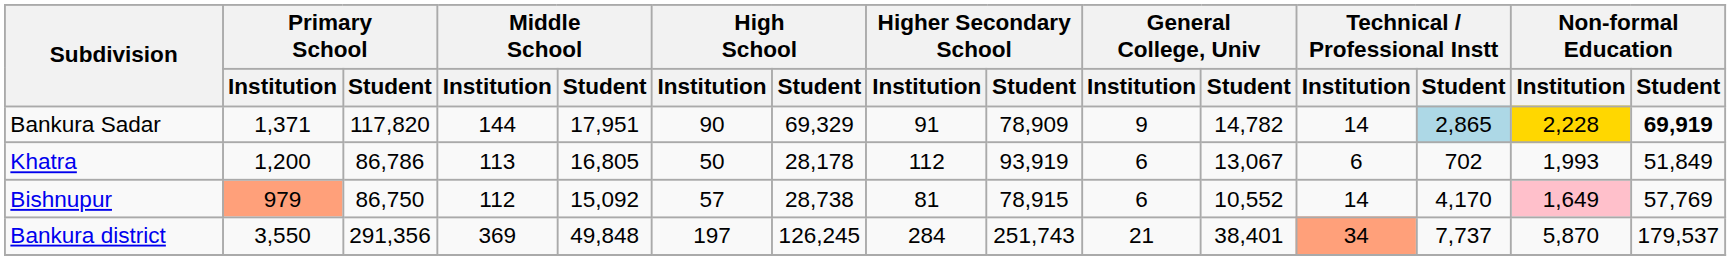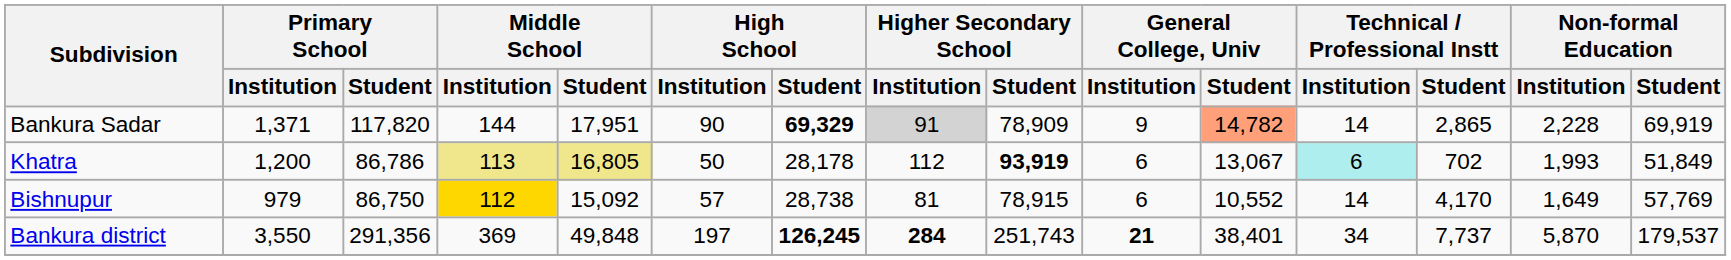(819, 124) normal -> (819, 124) bold
(927, 124) no background -> (927, 124) lightgrey background
(1249, 124) no background -> (1249, 124) lightsalmon background
(1464, 124) lightblue background -> (1464, 124) no background
(1571, 124) gold background -> (1571, 124) no background
(1678, 124) bold -> (1678, 124) normal
(497, 161) no background -> (497, 161) khaki background
(605, 161) no background -> (605, 161) khaki background
(1034, 161) normal -> (1034, 161) bold
(1356, 161) no background -> (1356, 161) paleturquoise background
(283, 199) lightsalmon background -> (283, 199) no background
(497, 199) no background -> (497, 199) gold background
(1571, 199) pink background -> (1571, 199) no background
(819, 236) normal -> (819, 236) bold
(927, 236) normal -> (927, 236) bold
(1141, 236) normal -> (1141, 236) bold
(1356, 236) lightsalmon background -> (1356, 236) no background
